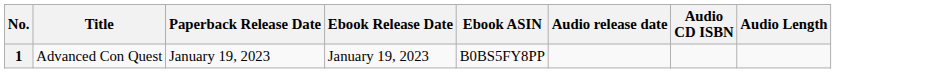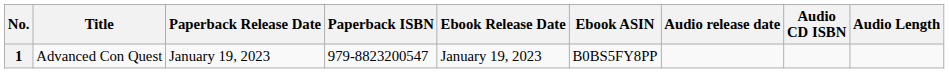+ column: (381, 24)
